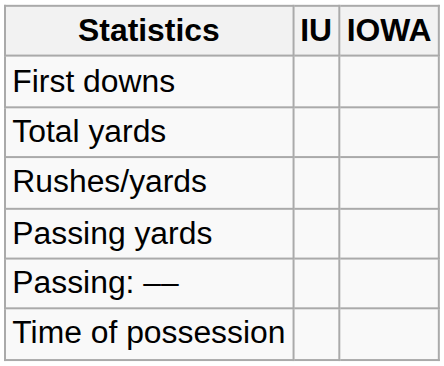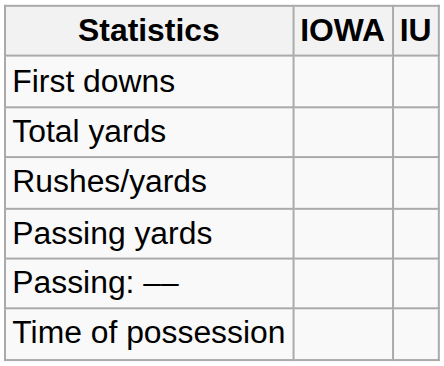columns swapped: (316, 30) <-> (389, 30)
